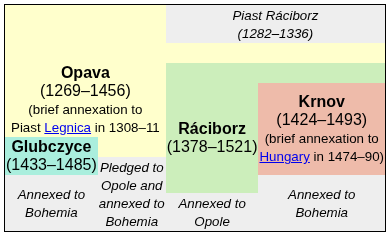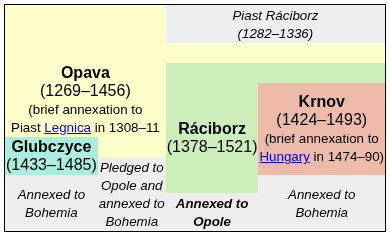(212, 212) normal -> (212, 212) bold
